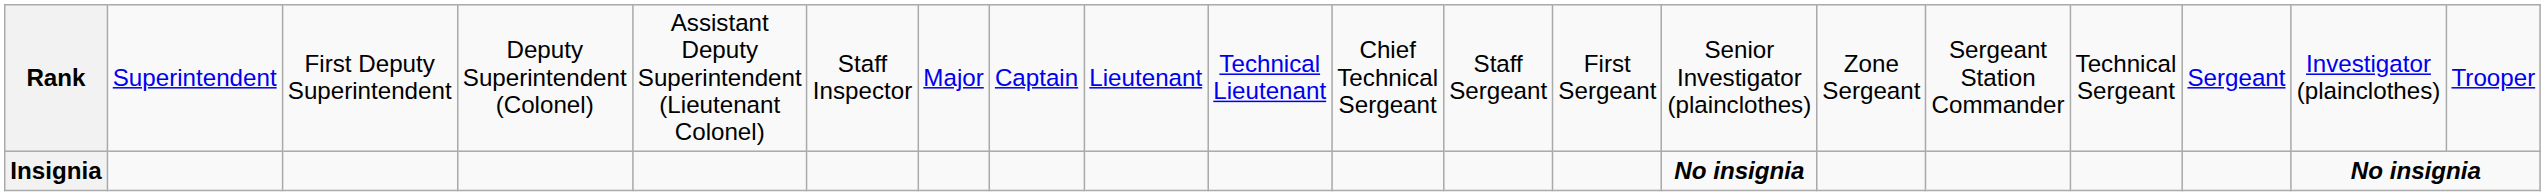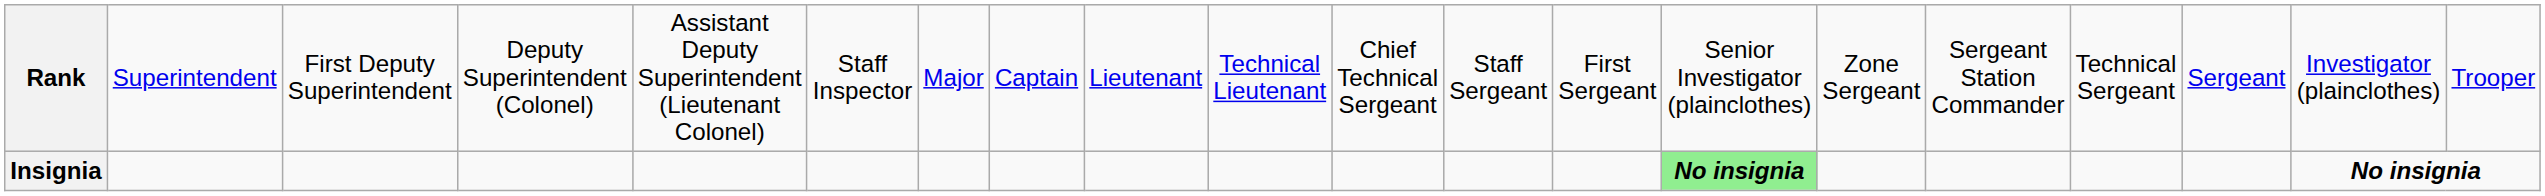(1739, 170) no background -> (1739, 170) lightgreen background
